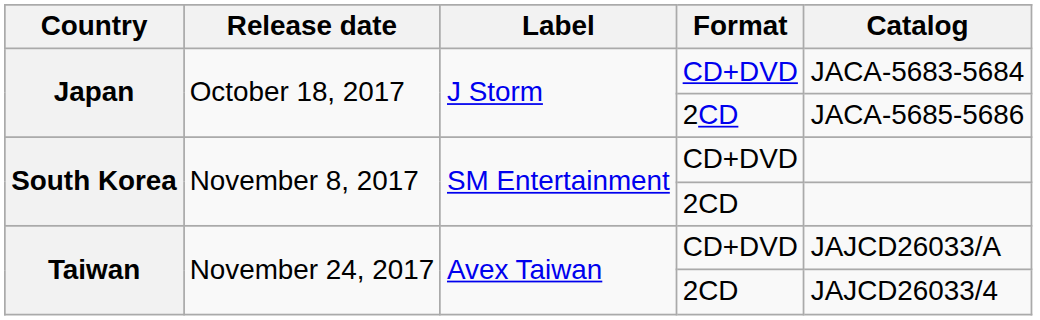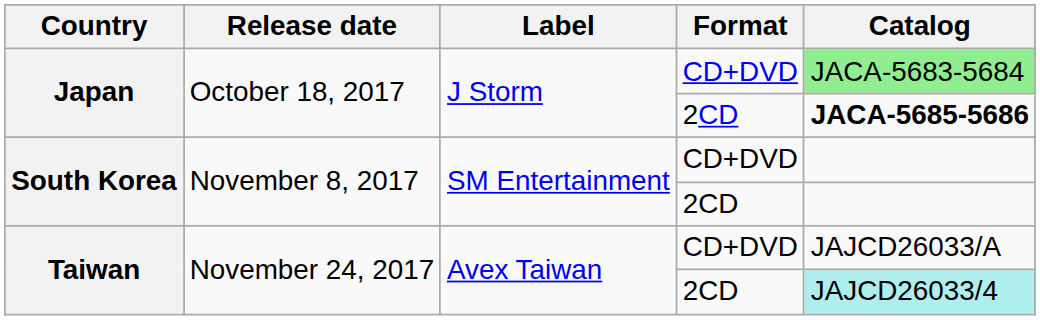(918, 70) no background -> (918, 70) lightgreen background
(918, 114) normal -> (920, 114) bold
(904, 291) no background -> (904, 291) paleturquoise background
